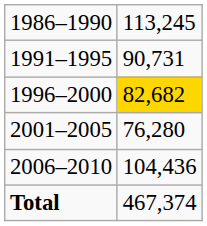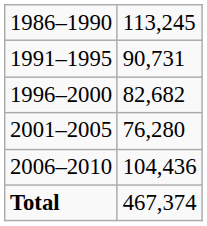(154, 94) gold background -> (154, 94) no background
